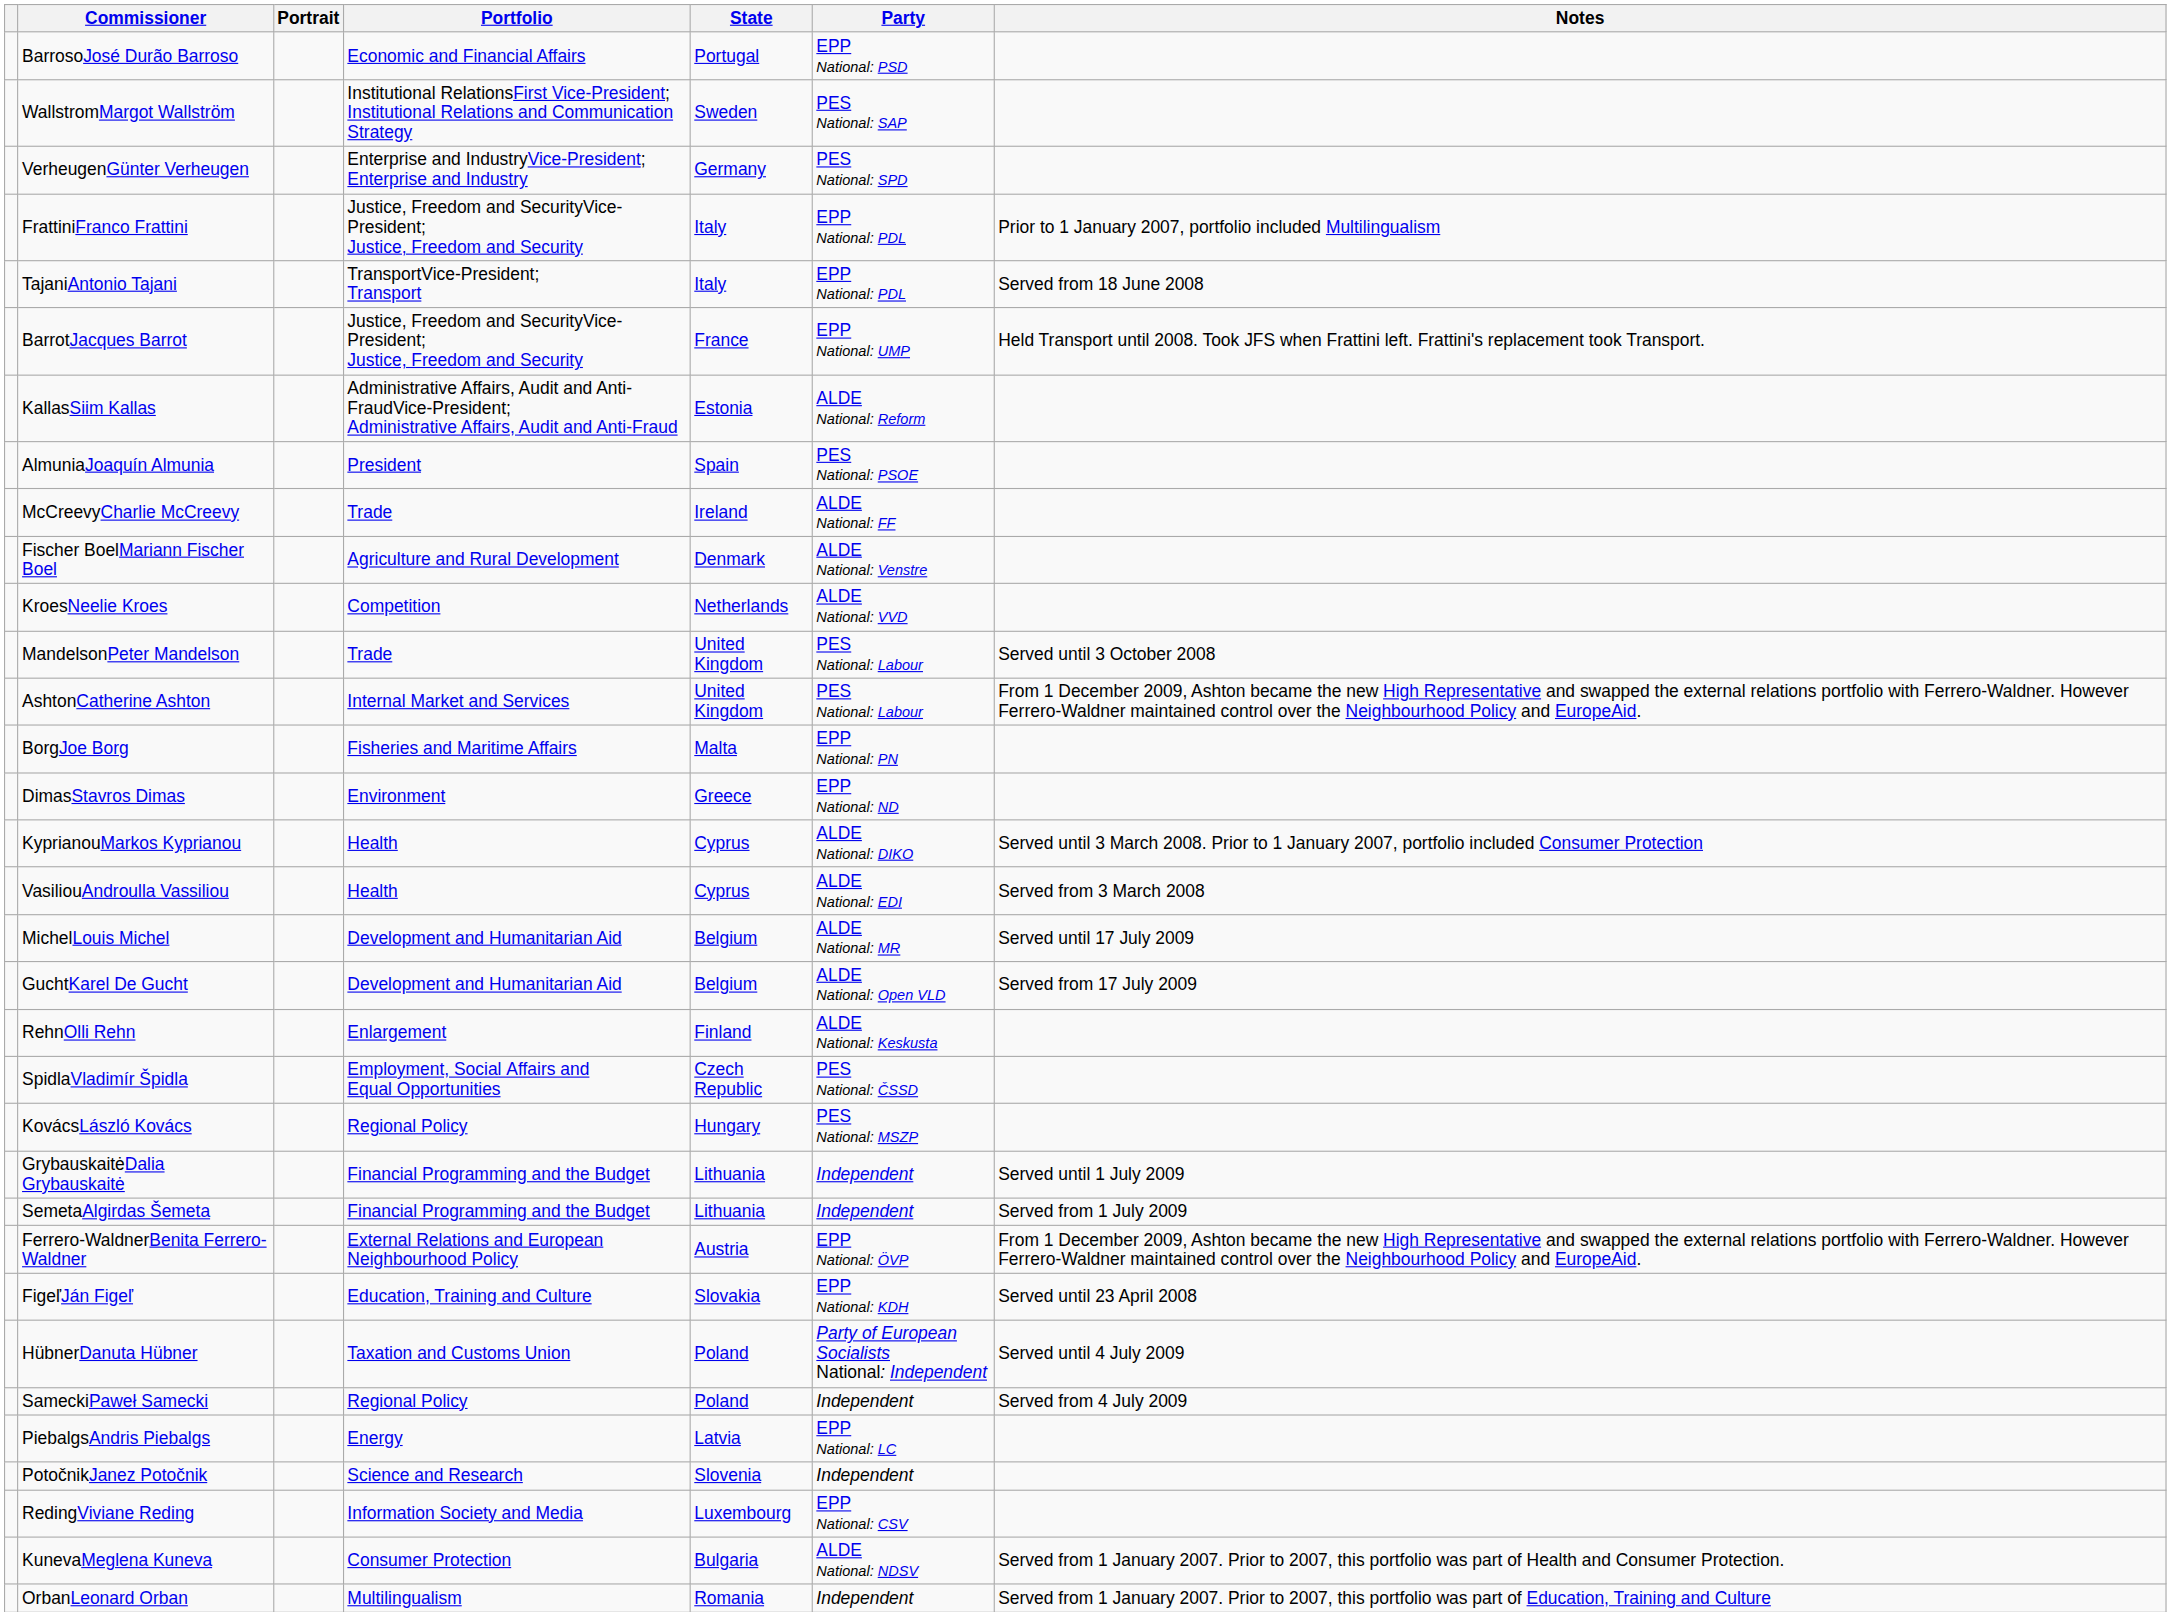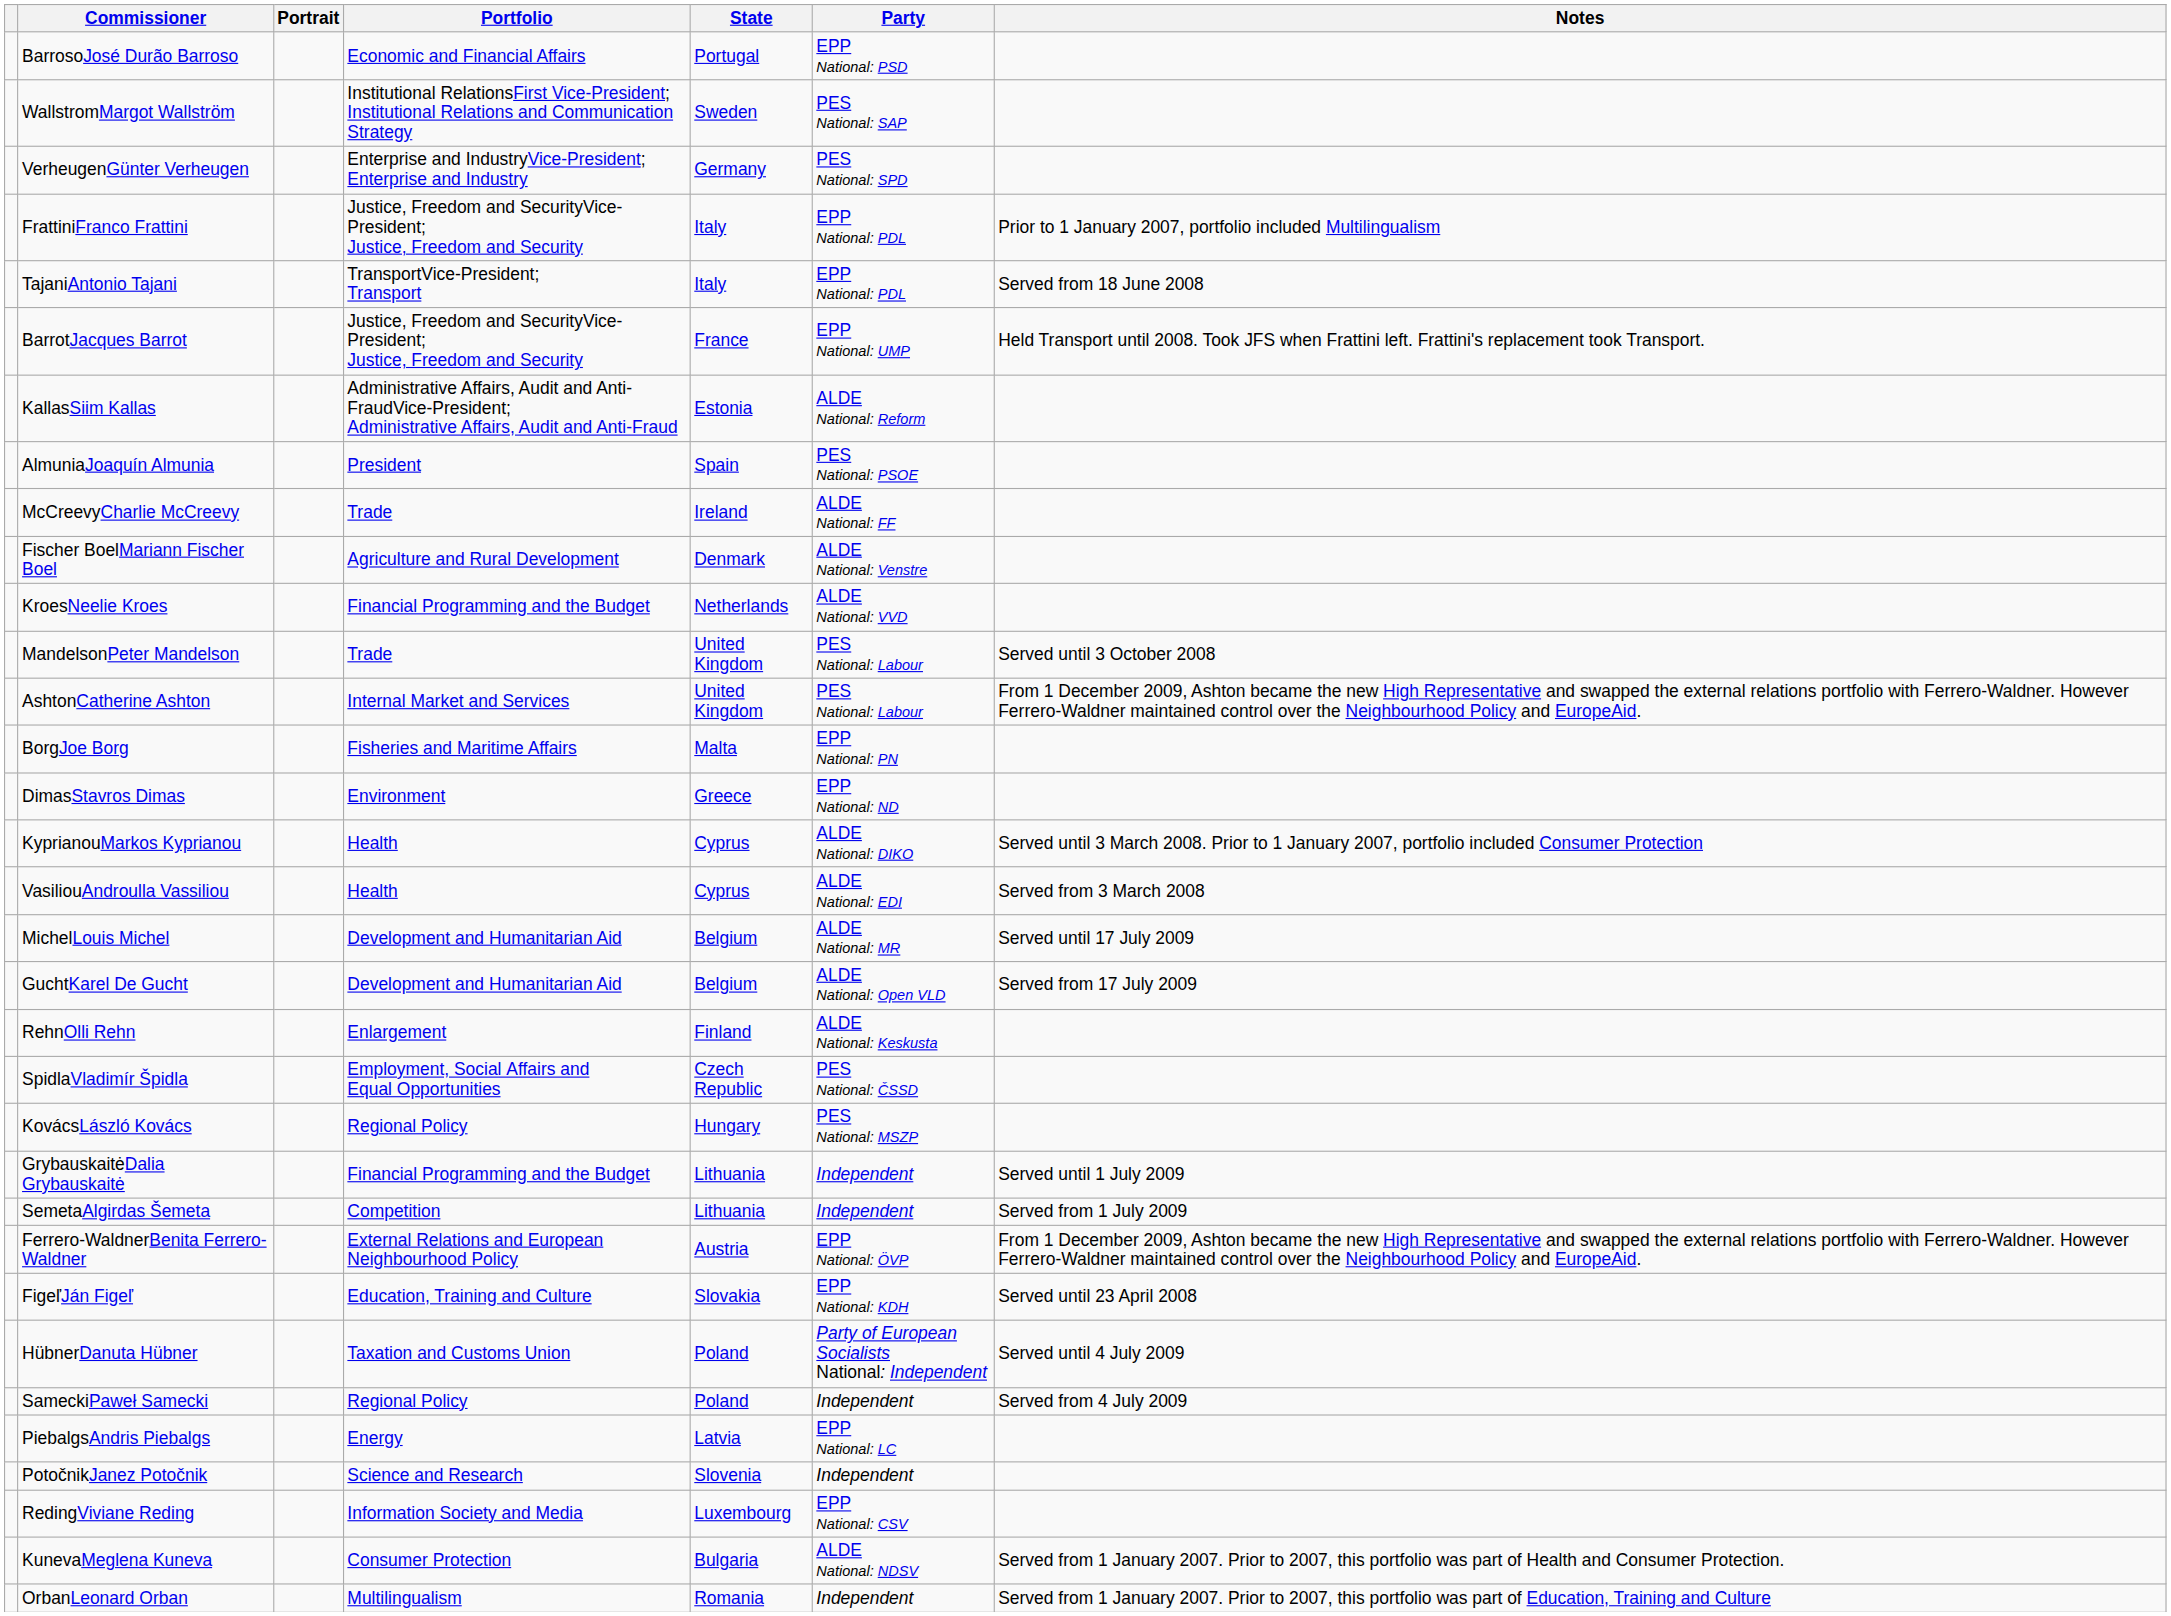(394, 607) Competition -> (499, 607) Financial Programming and the Budget
(499, 1211) Financial Programming and the Budget -> (394, 1211) Competition
